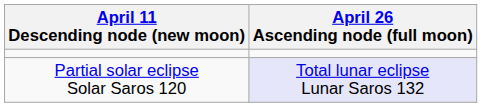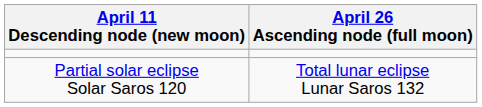(363, 79) lavender background -> (363, 79) no background
